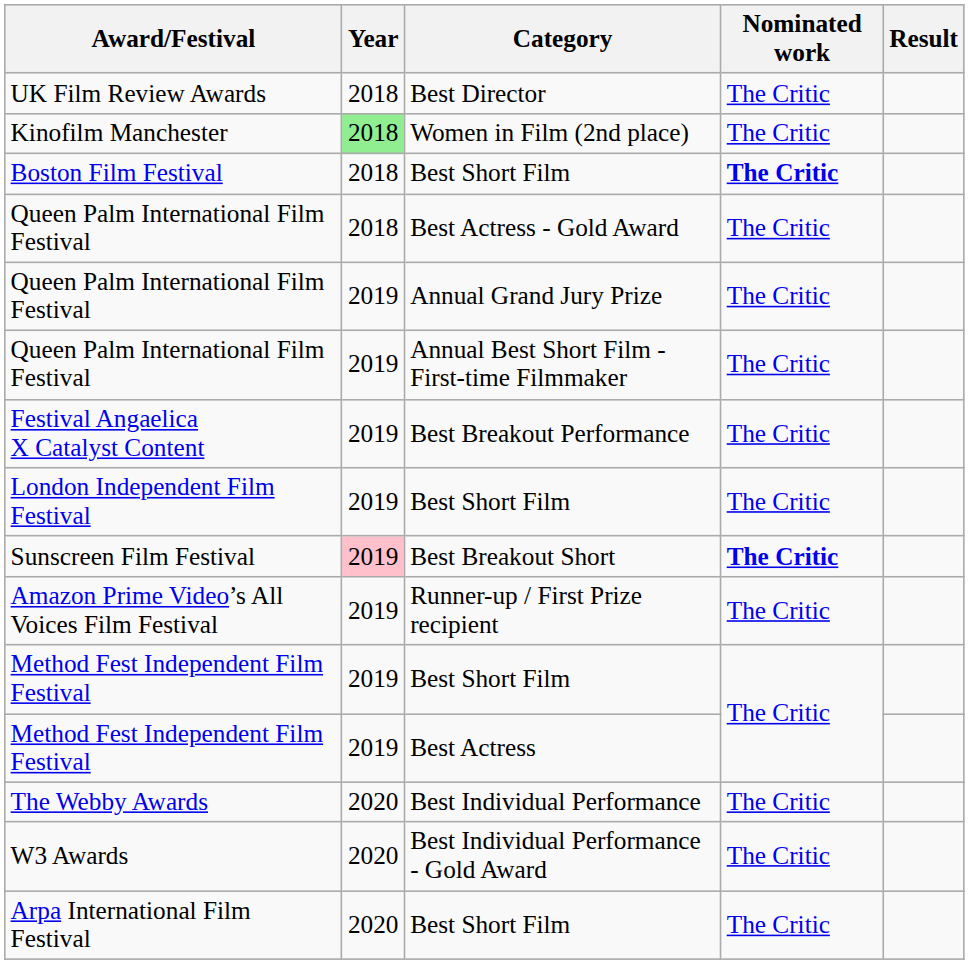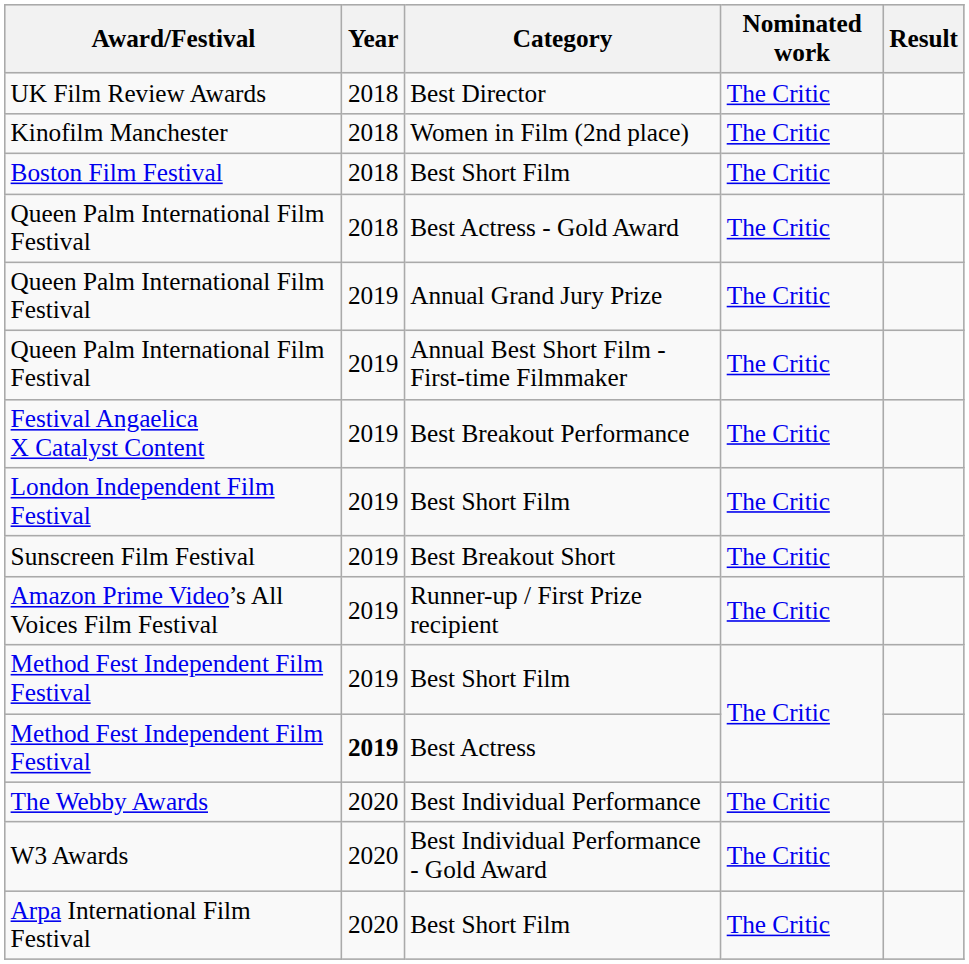(373, 133) lightgreen background -> (373, 133) no background
(783, 173) bold -> (778, 173) normal
(373, 556) pink background -> (373, 556) no background
(783, 556) bold -> (778, 556) normal
(373, 747) normal -> (373, 747) bold
